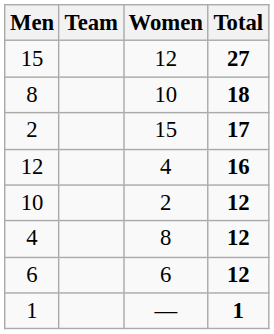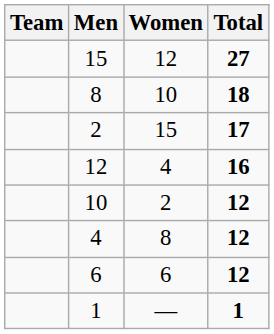columns swapped: (91, 22) <-> (32, 22)
